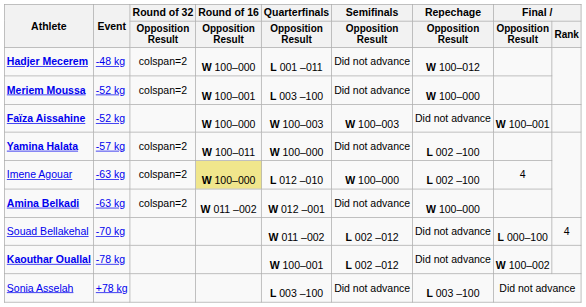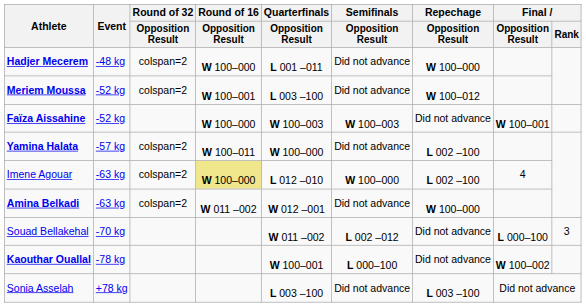(453, 68) W 100–012 -> (453, 68) W 100–000
(453, 96) W 100–000 -> (453, 96) W 100–012
(567, 232) 4 -> (567, 232) 3
(372, 266) L 002 –012 -> (372, 266) L 000–100
